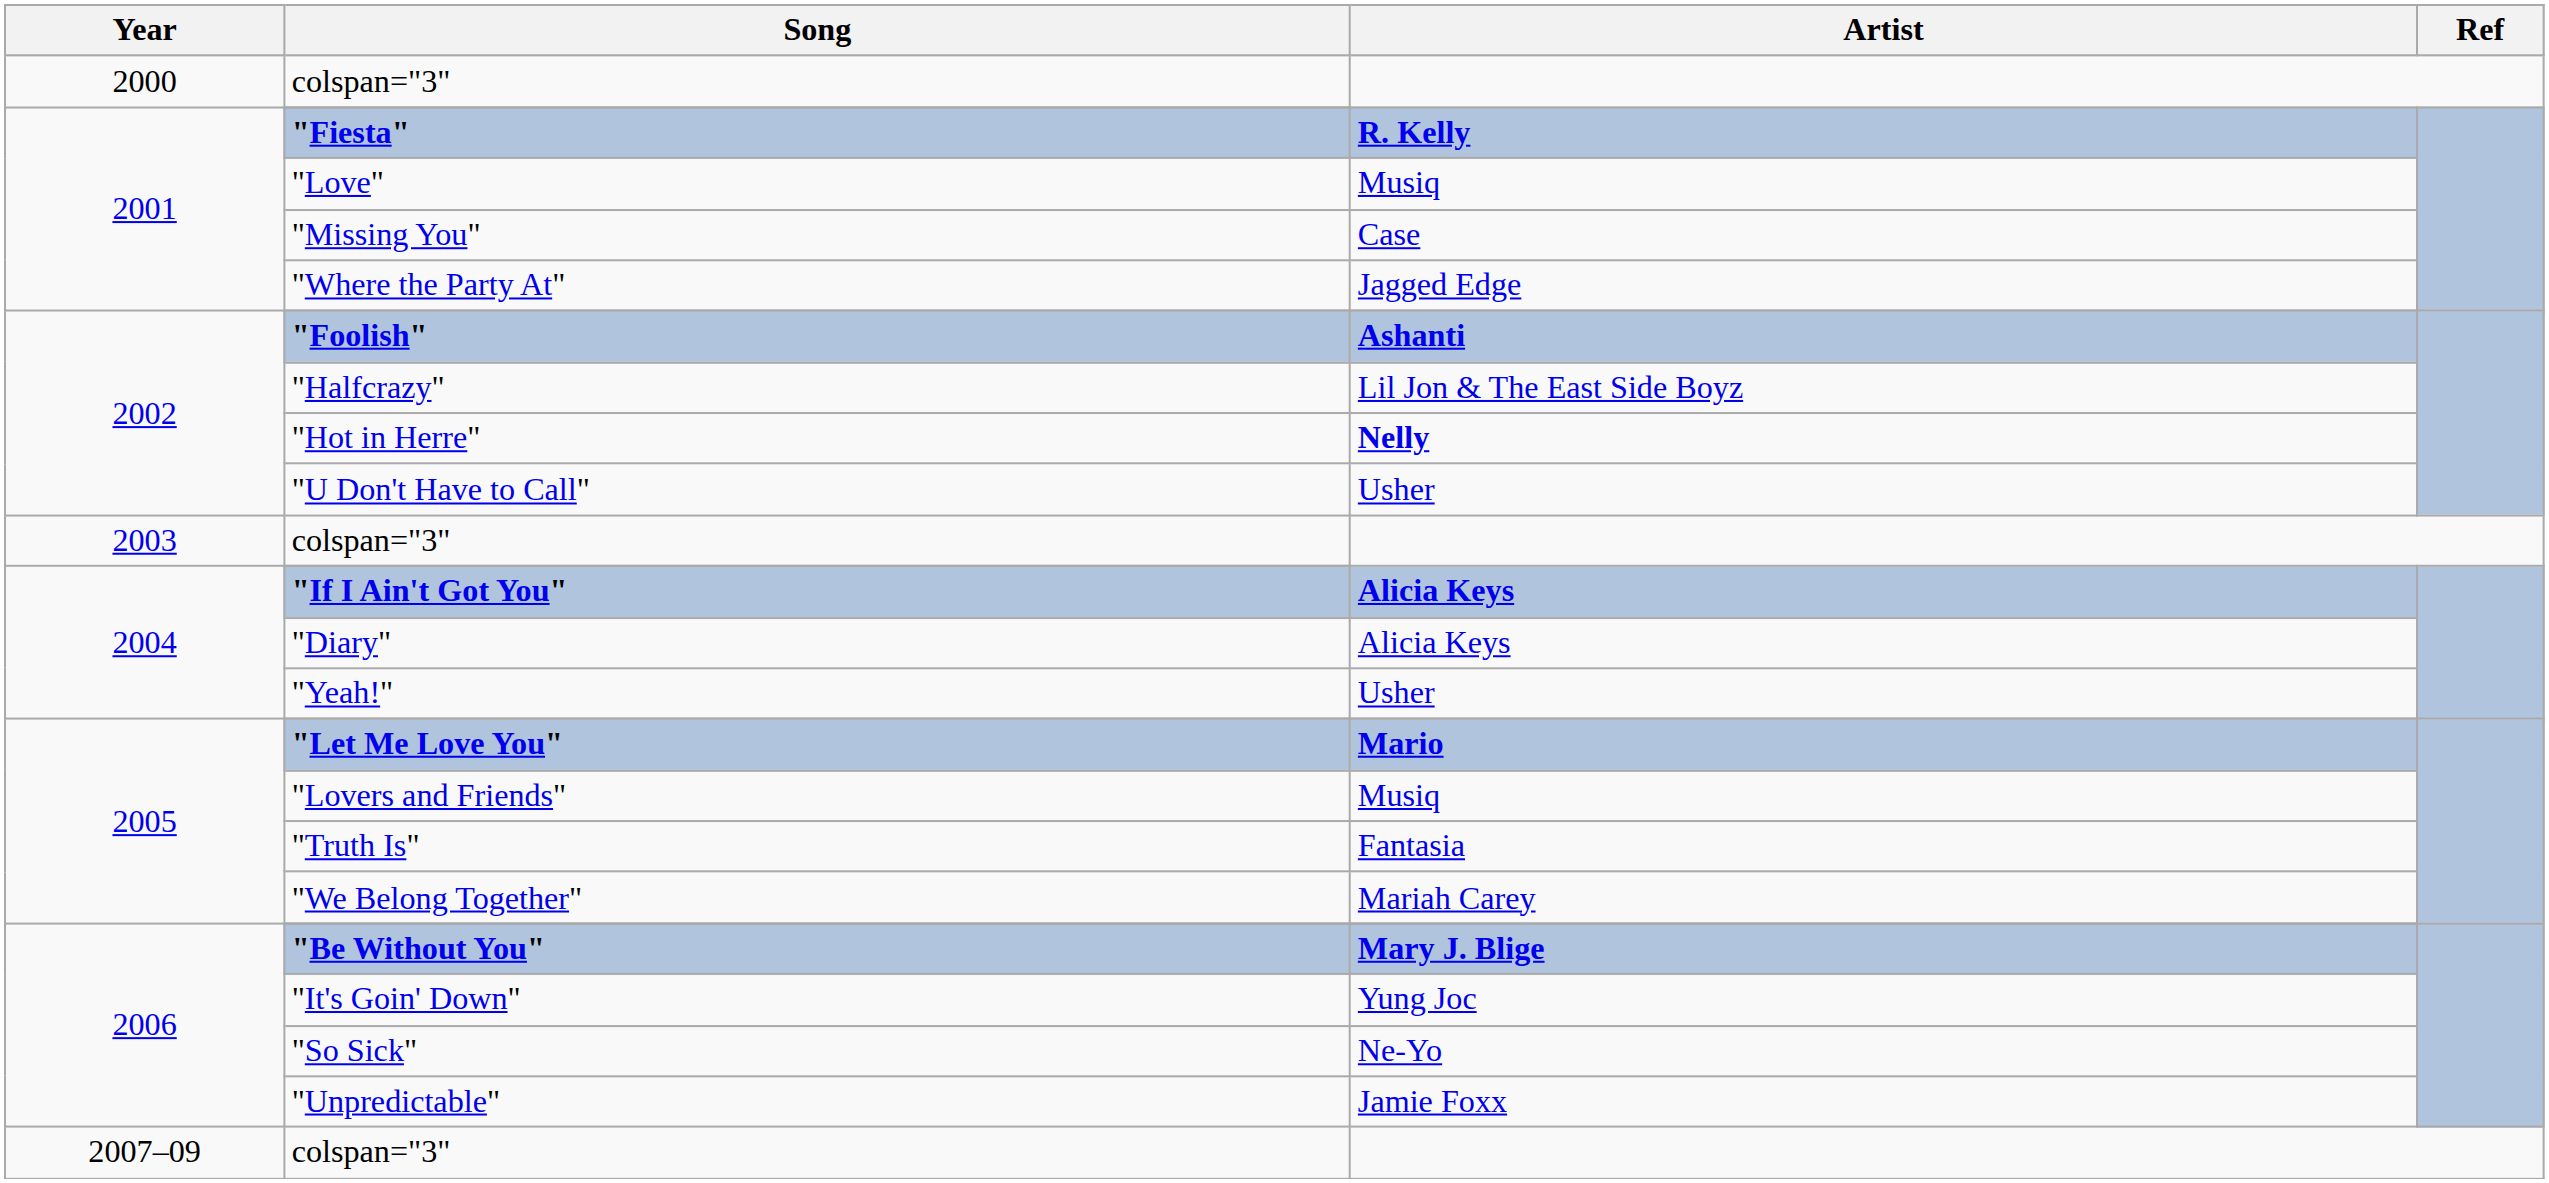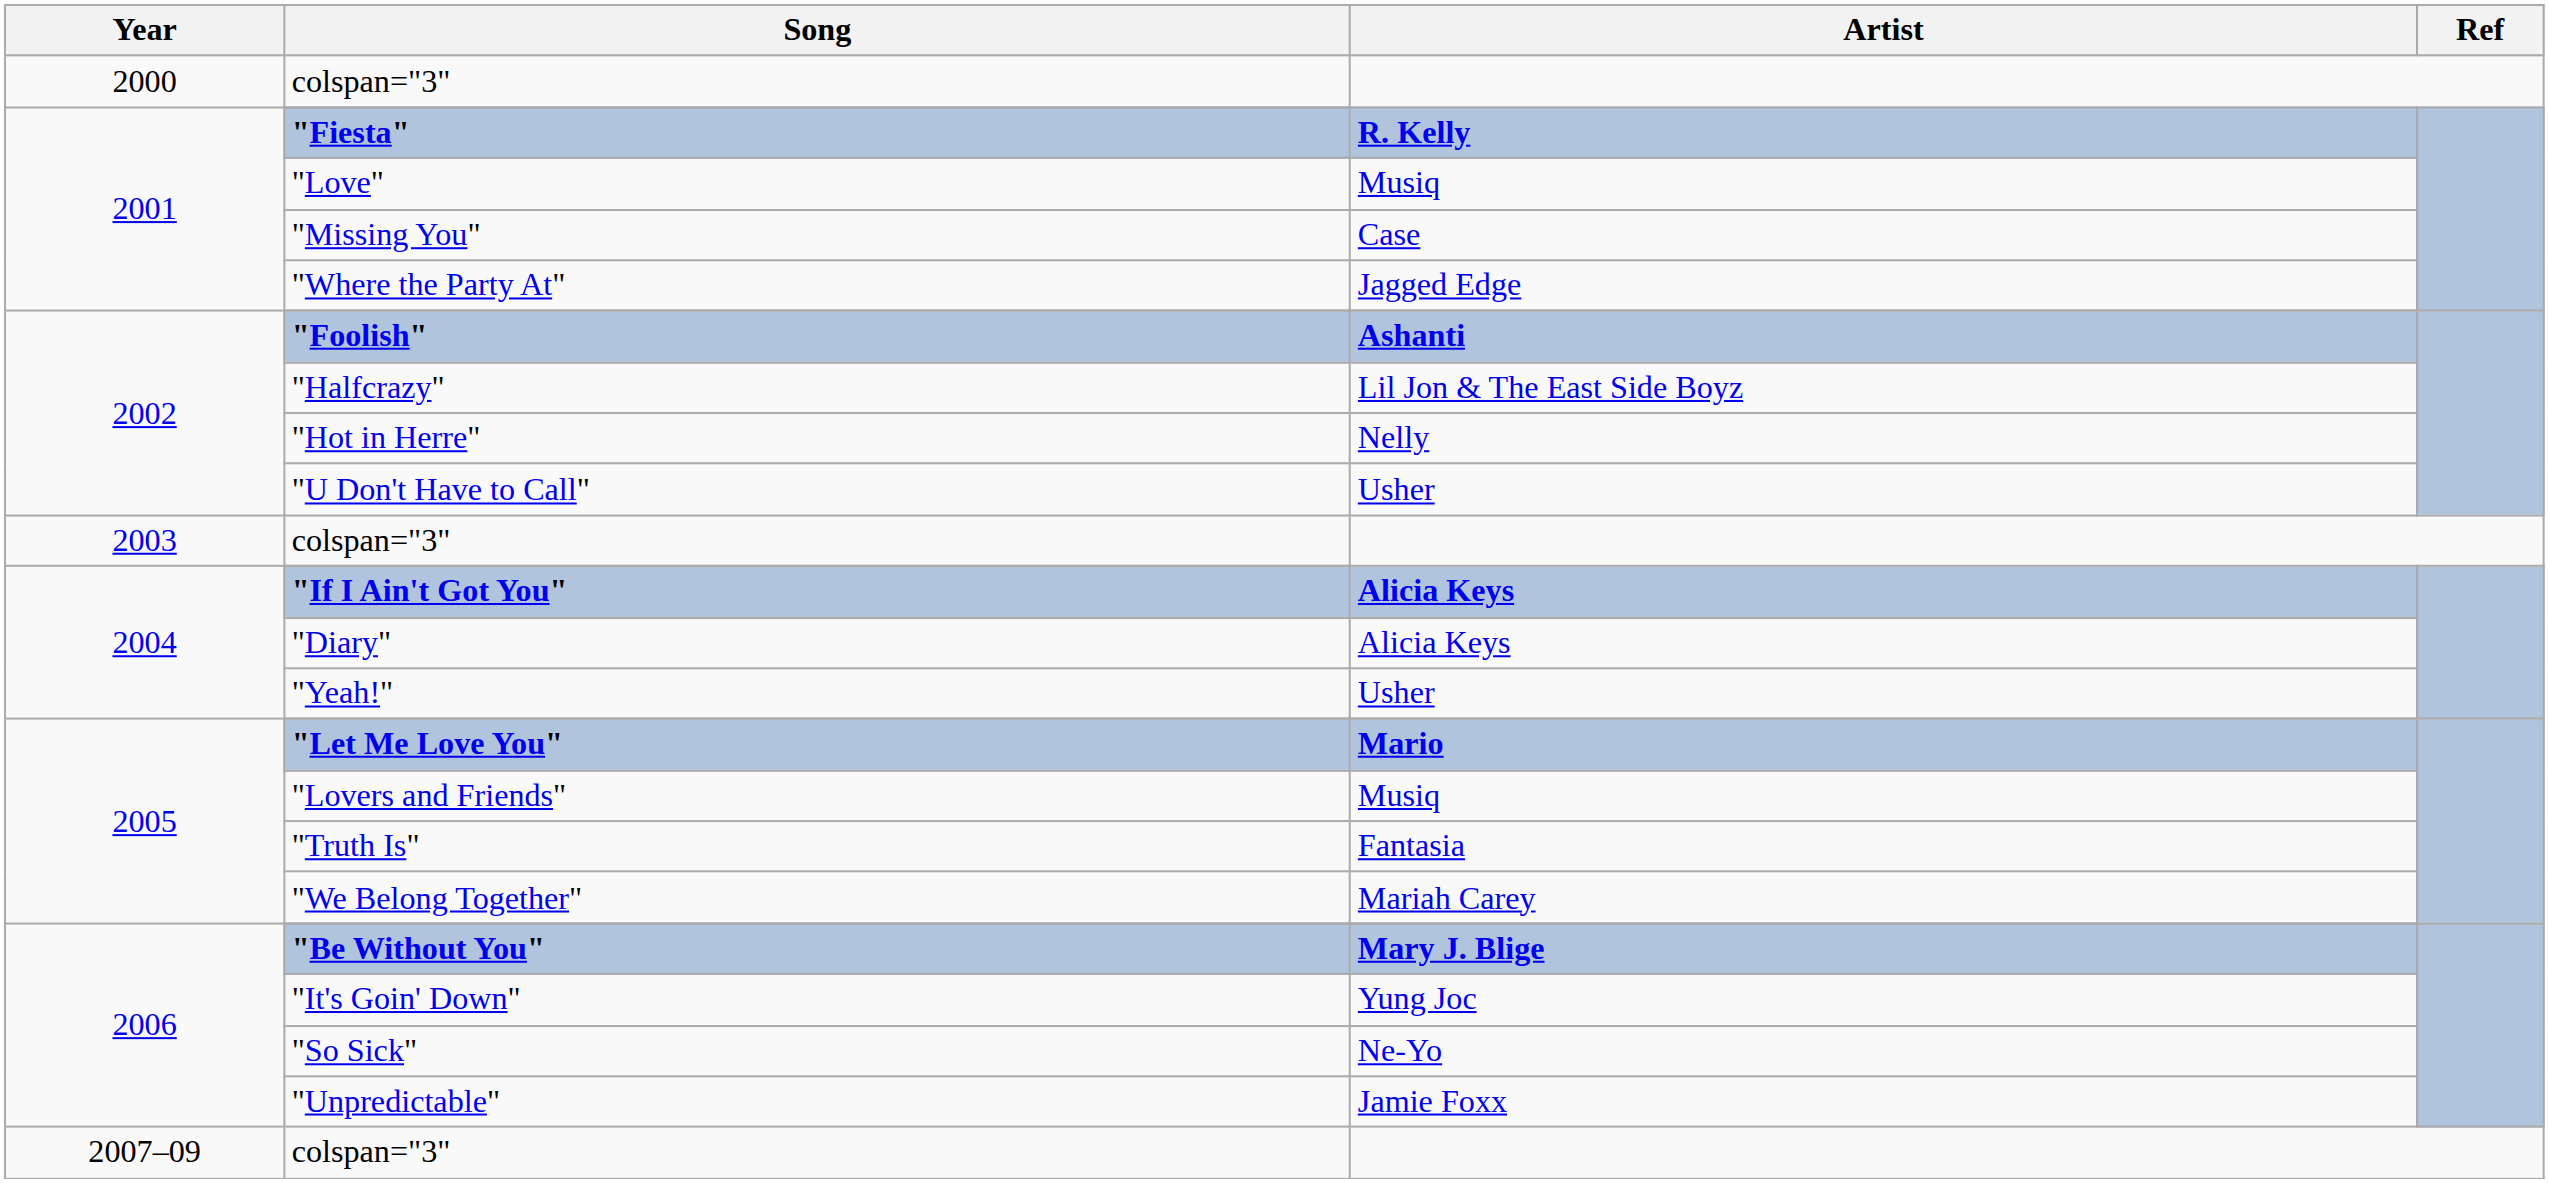(1394, 438) bold -> (1394, 438) normal
